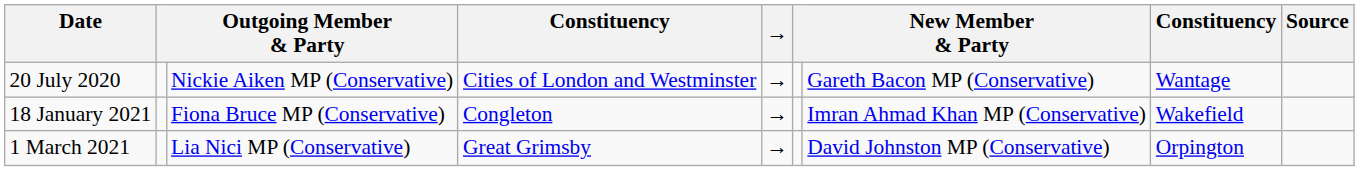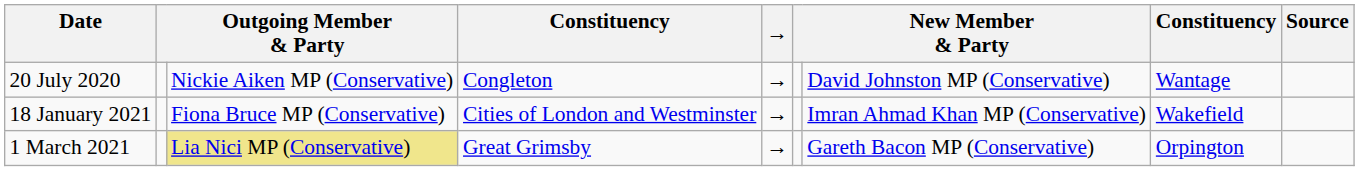(610, 79) Cities of London and Westminster -> (508, 79) Congleton
(951, 79) Gareth Bacon MP (Conservative) -> (959, 79) David Johnston MP (Conservative)
(508, 113) Congleton -> (610, 113) Cities of London and Westminster
(291, 147) no background -> (291, 147) khaki background
(959, 147) David Johnston MP (Conservative) -> (951, 147) Gareth Bacon MP (Conservative)
